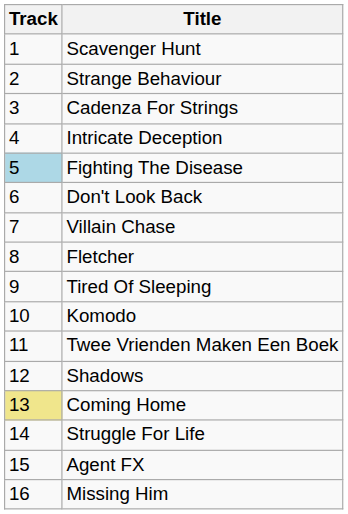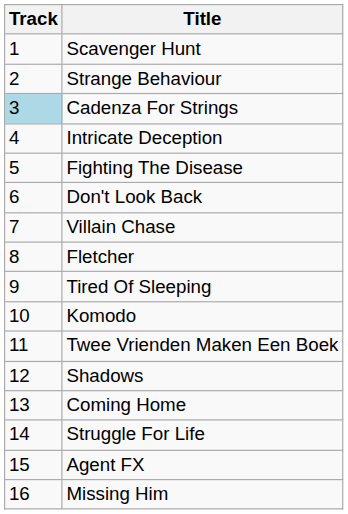(14, 108) no background -> (14, 108) lightblue background
(14, 167) lightblue background -> (14, 167) no background
(19, 405) khaki background -> (19, 405) no background
